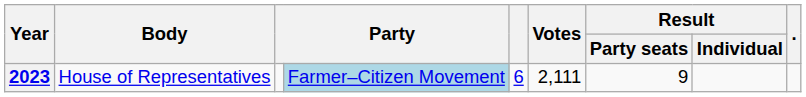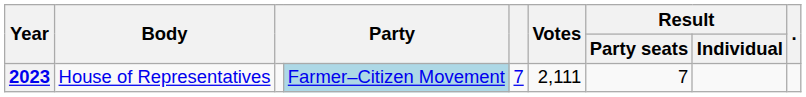(519, 78) 6 -> (519, 78) 7
(683, 78) 9 -> (683, 78) 7
